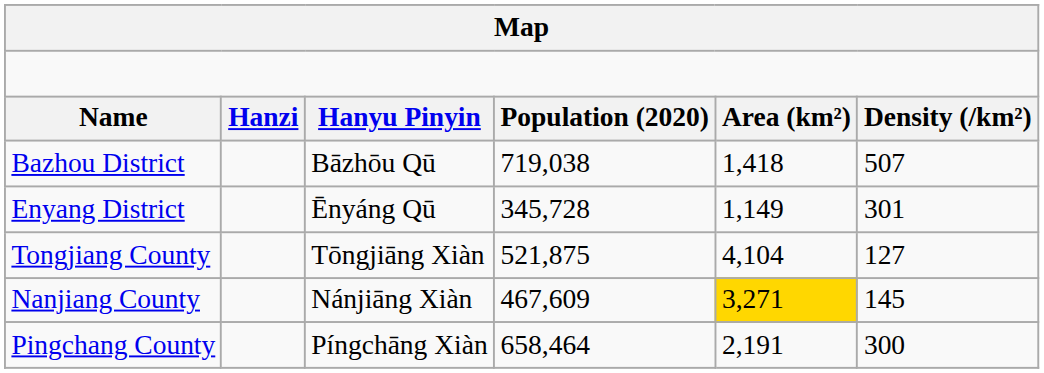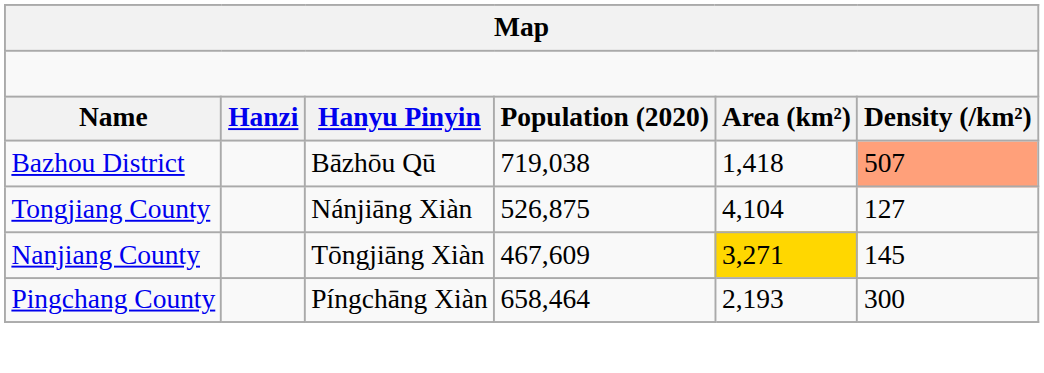(885, 163) no background -> (885, 163) lightsalmon background
- row: (98, 209)
(398, 254) Tōngjiāng Xiàn -> (392, 209) Nánjiāng Xiàn
(545, 254) 521,875 -> (545, 209) 526,875
(392, 299) Nánjiāng Xiàn -> (398, 254) Tōngjiāng Xiàn
(753, 345) 2,191 -> (753, 299) 2,193
